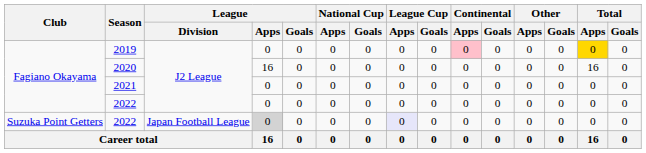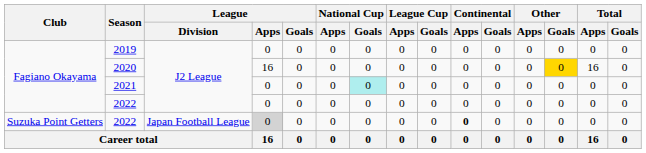(466, 49) pink background -> (466, 49) no background
(593, 49) gold background -> (593, 49) no background
(561, 67) no background -> (561, 67) gold background
(368, 85) no background -> (368, 85) paleturquoise background
(402, 121) lavender background -> (402, 121) no background
(466, 121) normal -> (466, 121) bold
